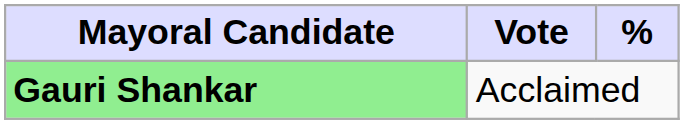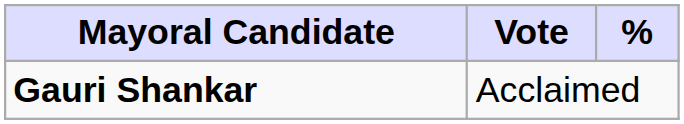(135, 89) lightgreen background -> (135, 89) no background
